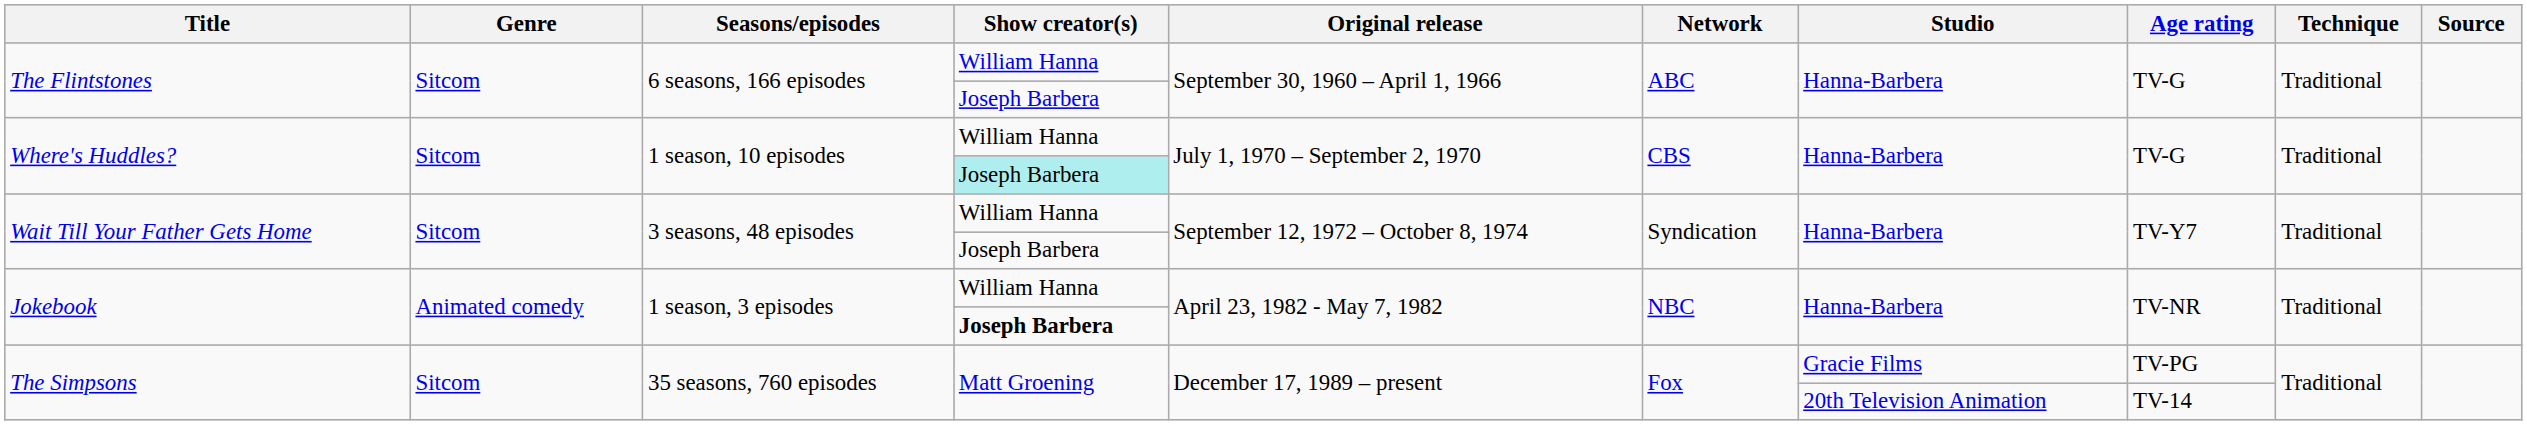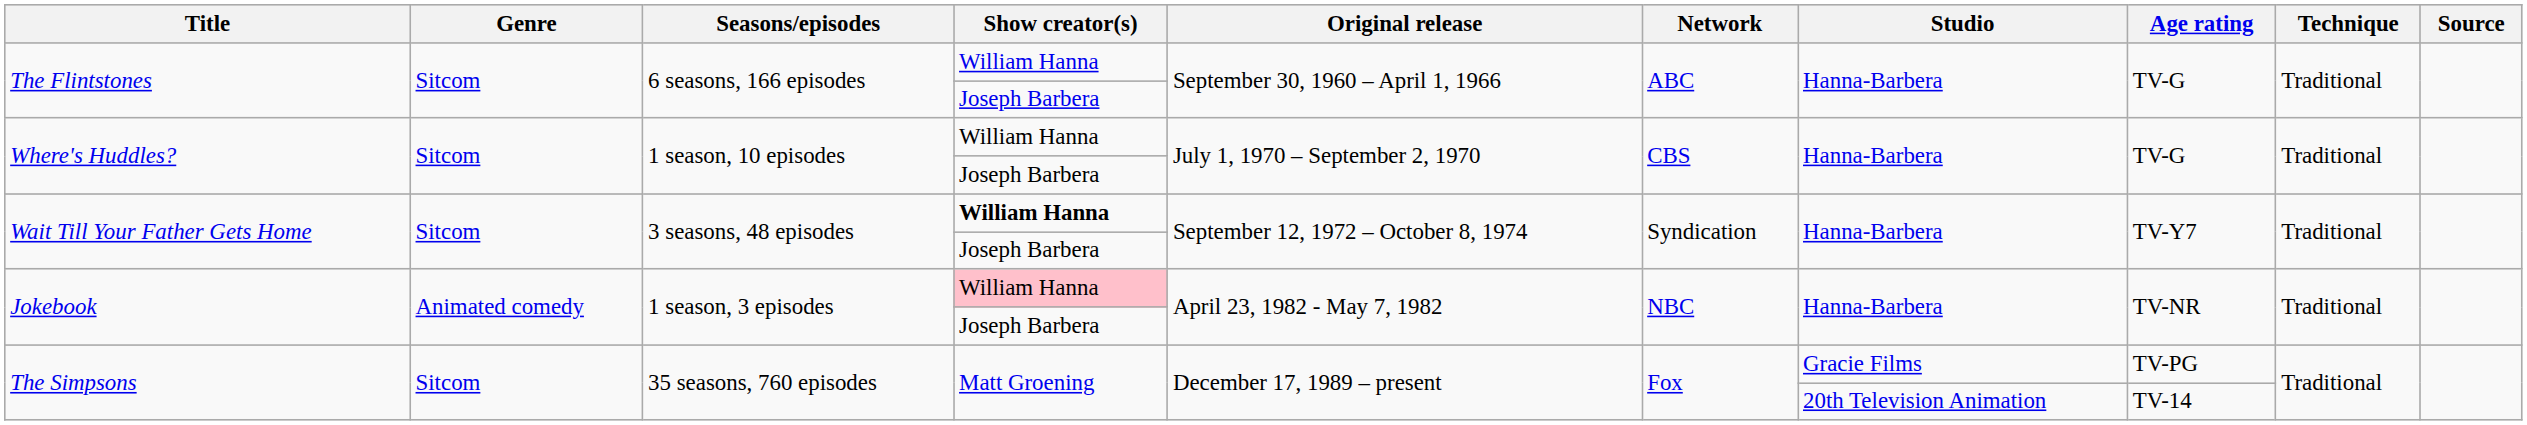(1029, 174) paleturquoise background -> (1029, 174) no background
(1029, 212) normal -> (1034, 212) bold
(1029, 288) no background -> (1029, 288) pink background
(1036, 325) bold -> (1029, 325) normal
